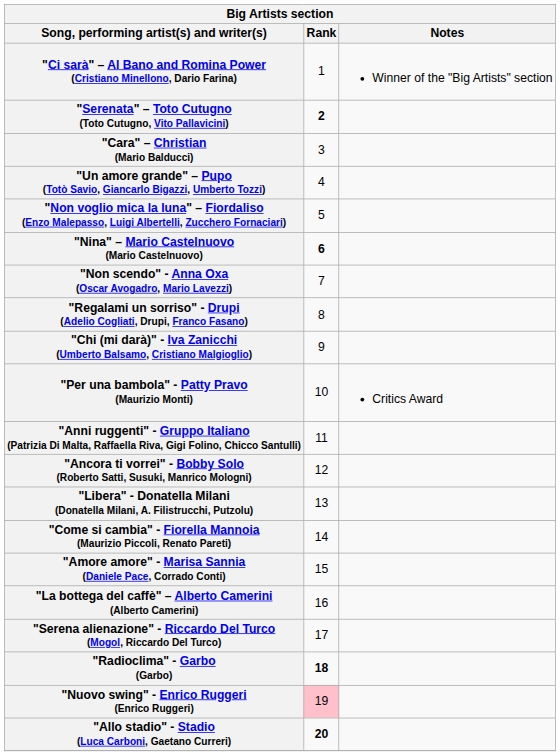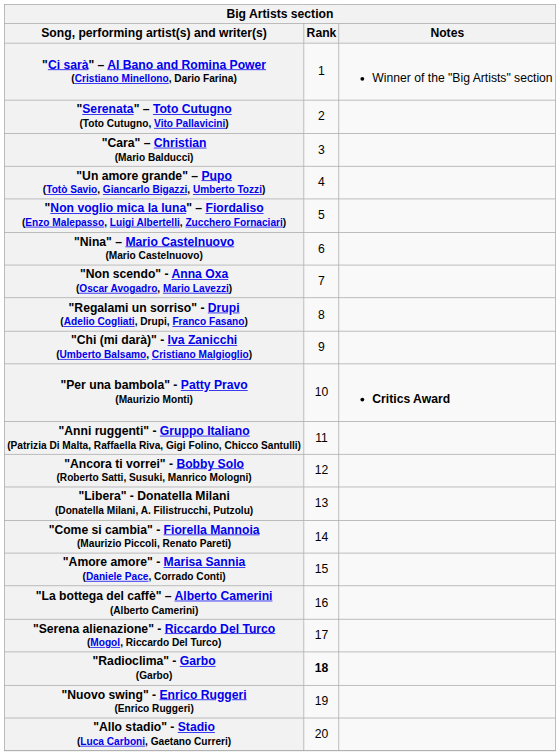(321, 116) bold -> (321, 116) normal
(321, 248) bold -> (321, 248) normal
(447, 399) normal -> (447, 399) bold
(321, 701) pink background -> (321, 701) no background
(321, 734) bold -> (321, 734) normal
